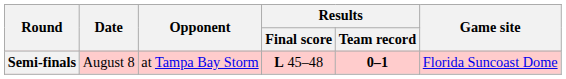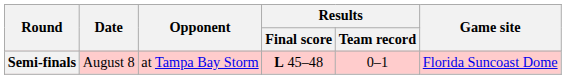(377, 62) bold -> (377, 62) normal
